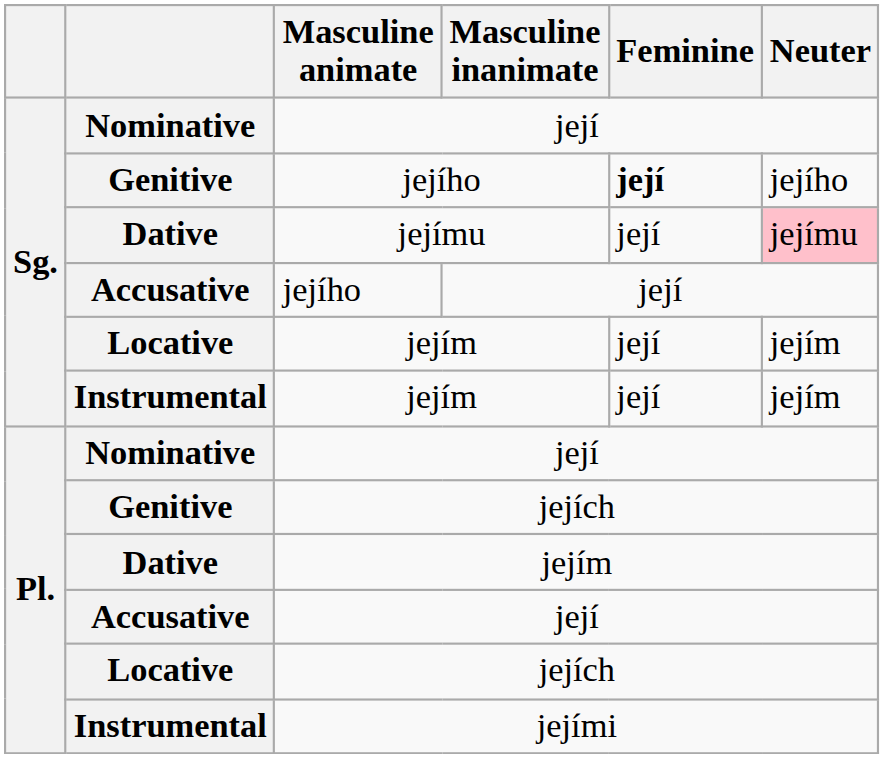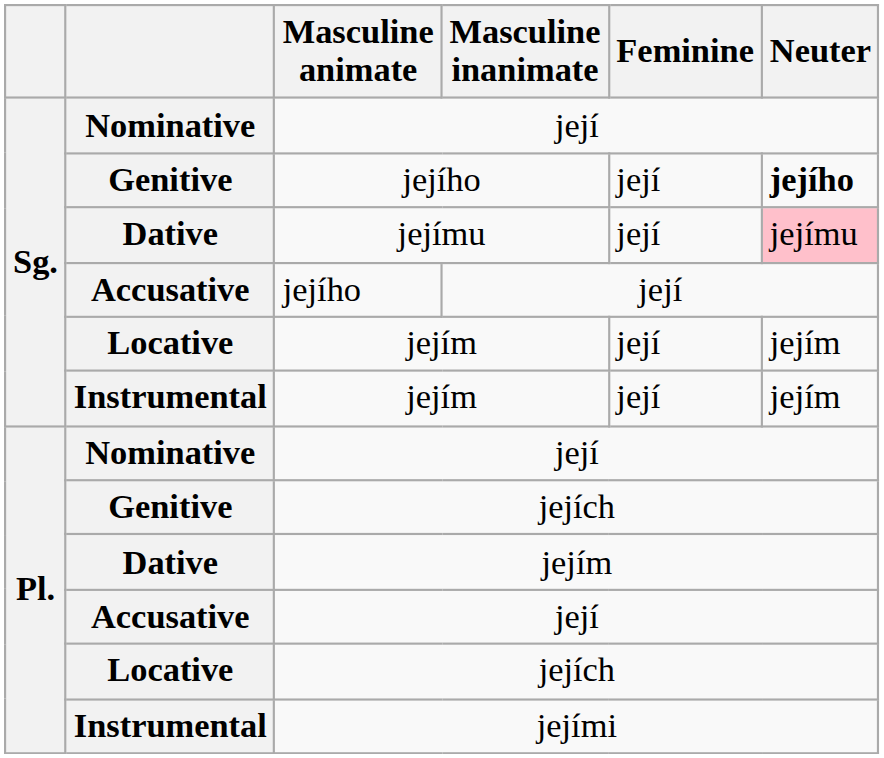(640, 179) bold -> (638, 179) normal
(809, 179) normal -> (812, 179) bold
